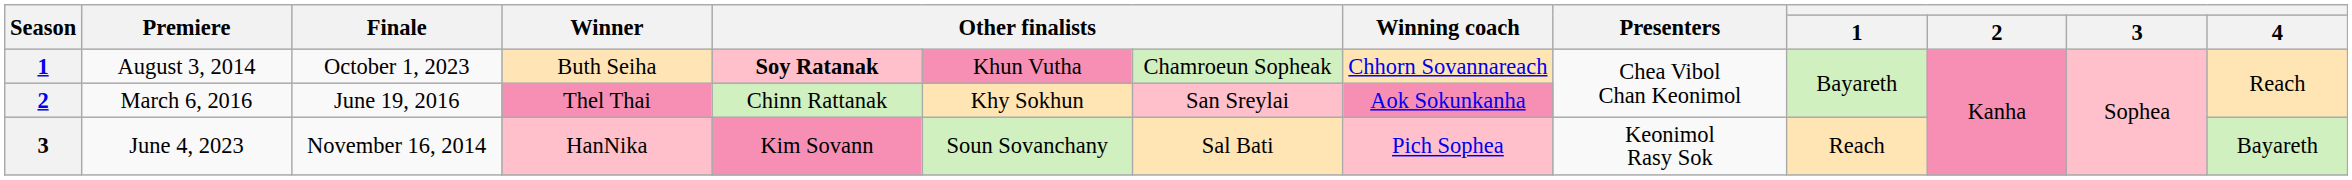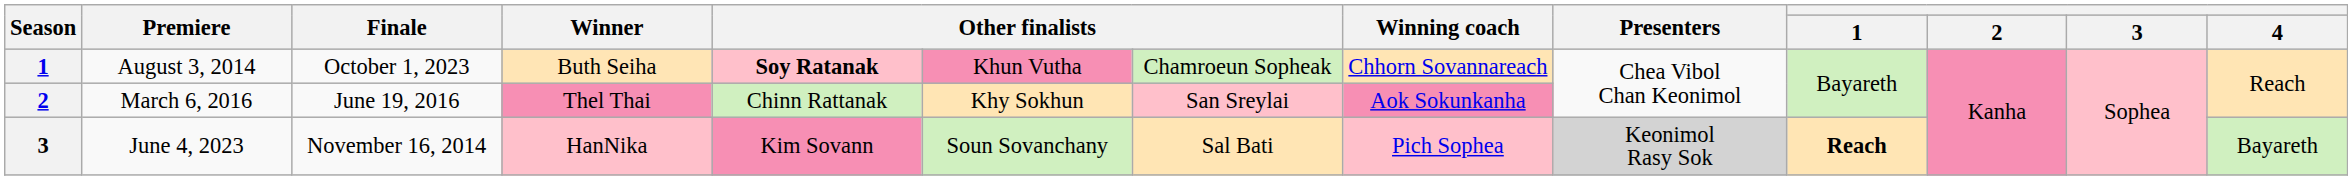(1670, 146) no background -> (1670, 146) lightgrey background
(1857, 146) normal -> (1857, 146) bold
